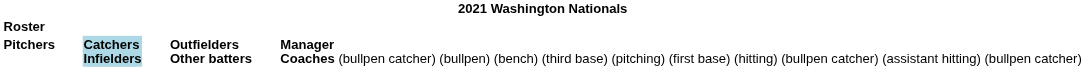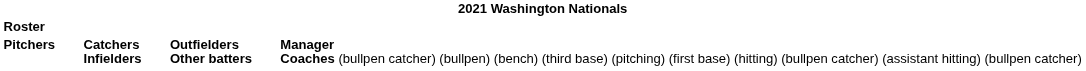(113, 51) lightblue background -> (113, 51) no background
